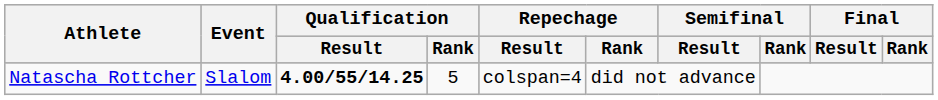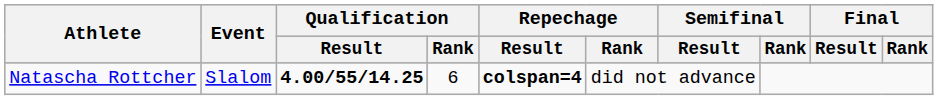(453, 78) 5 -> (453, 78) 6
(532, 78) normal -> (532, 78) bold
